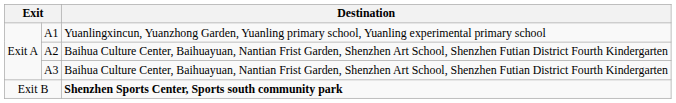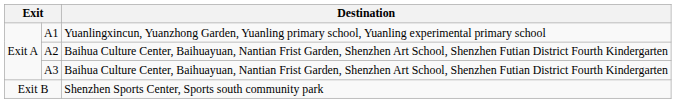(203, 88) bold -> (194, 88) normal
